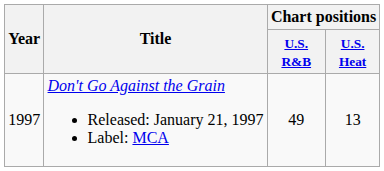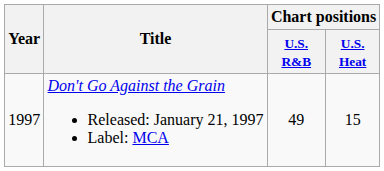(353, 119) 13 -> (353, 119) 15
